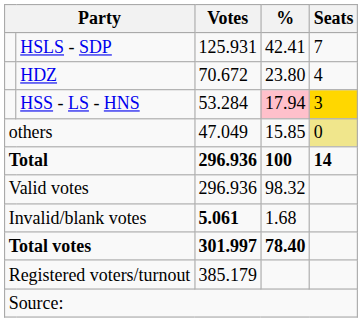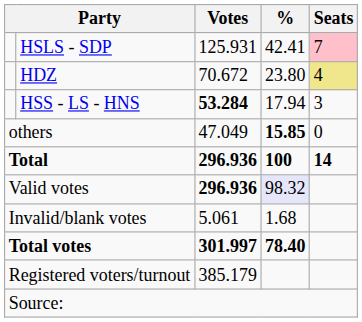(318, 47) no background -> (318, 47) pink background
(318, 75) no background -> (318, 75) khaki background
(223, 103) normal -> (223, 103) bold
(285, 103) pink background -> (285, 103) no background
(318, 103) gold background -> (318, 103) no background
(285, 132) normal -> (285, 132) bold
(318, 132) khaki background -> (318, 132) no background
(228, 189) normal -> (228, 189) bold
(285, 189) no background -> (285, 189) lavender background
(219, 217) bold -> (219, 217) normal
